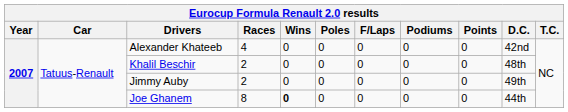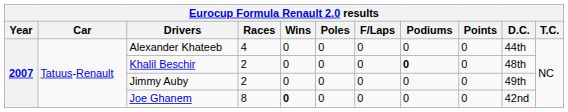(517, 47) 42nd -> (515, 47) 44th
(406, 64) normal -> (406, 64) bold
(515, 98) 44th -> (517, 98) 42nd
